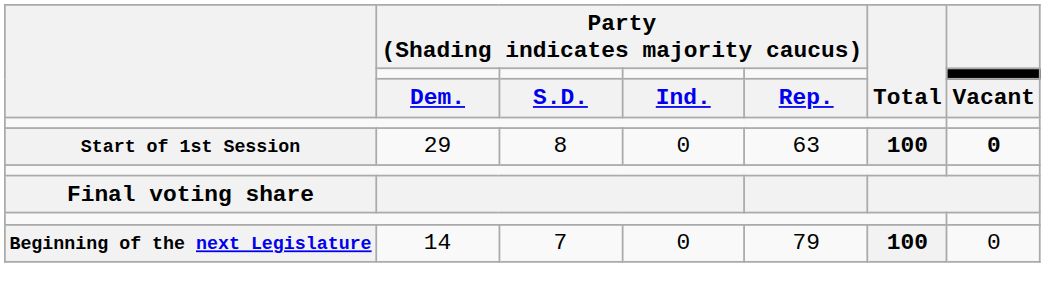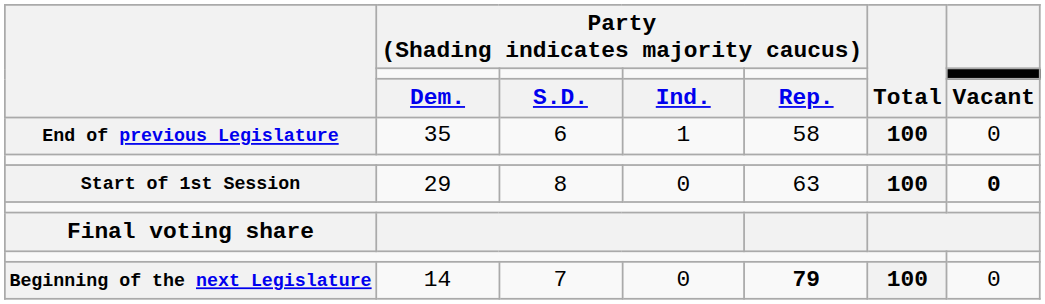+ row: (191, 135)
(806, 243) normal -> (806, 280) bold
